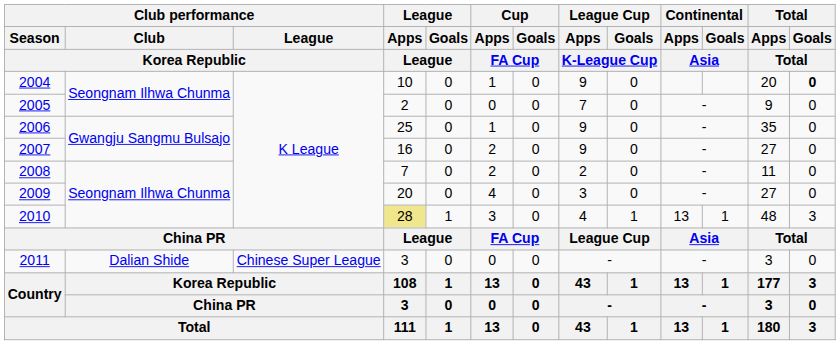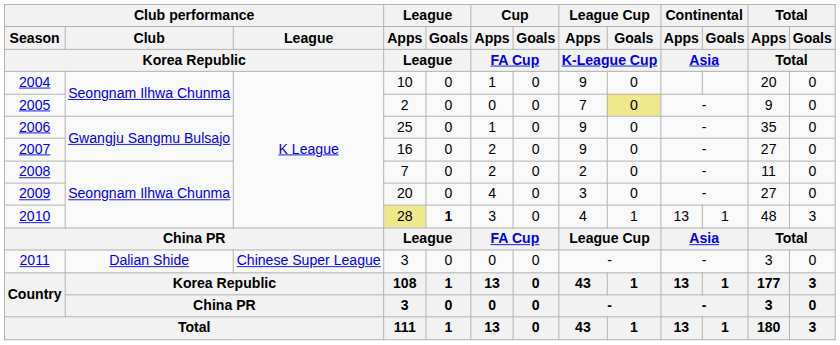(812, 82) bold -> (812, 82) normal
(634, 104) no background -> (634, 104) khaki background
(448, 216) normal -> (448, 216) bold
